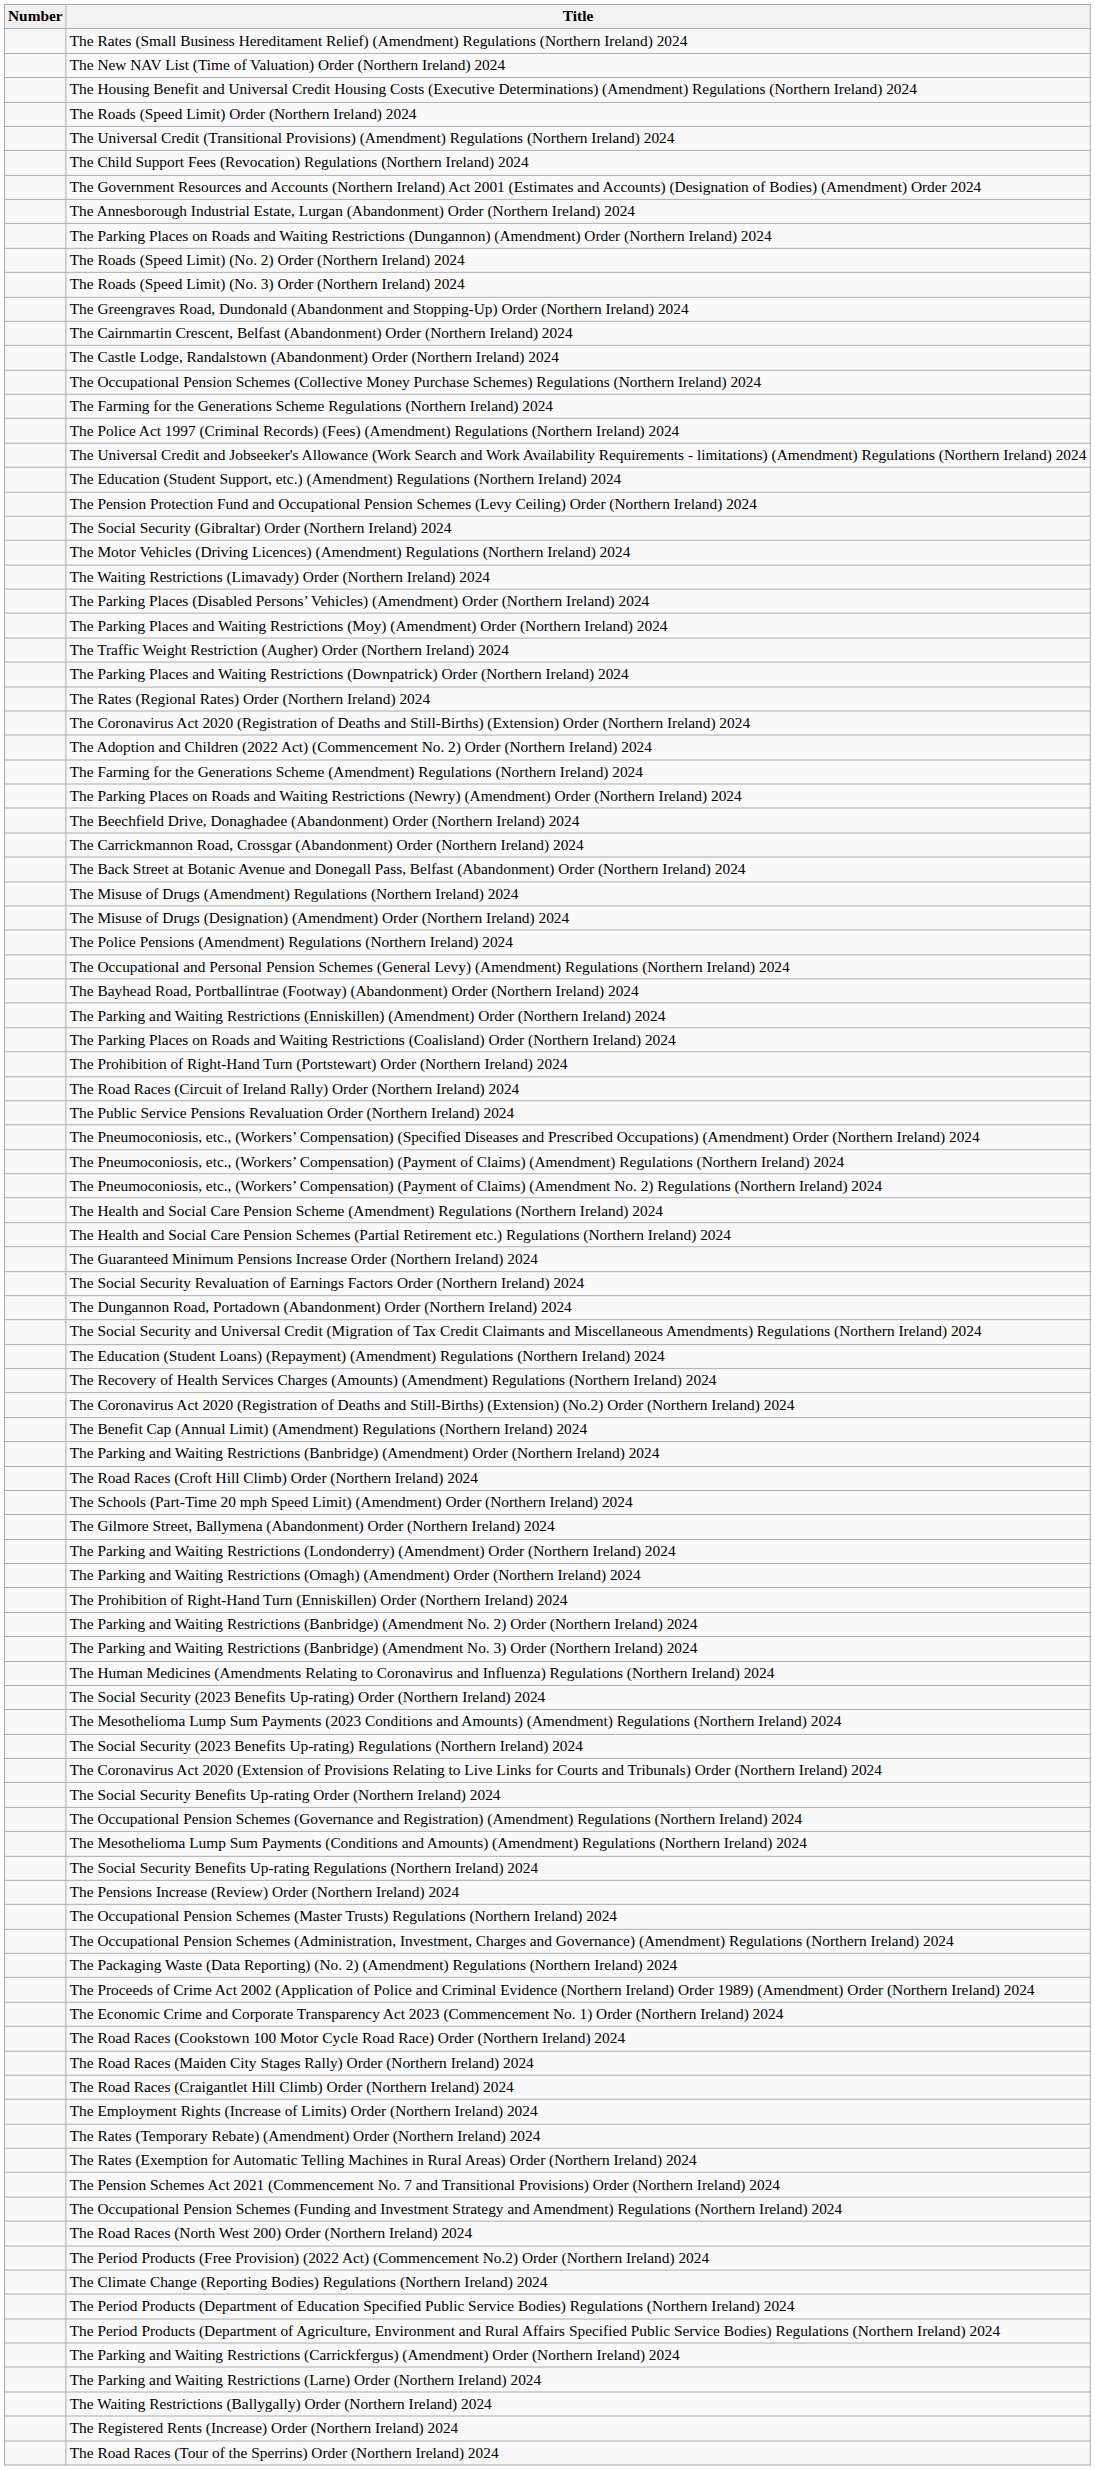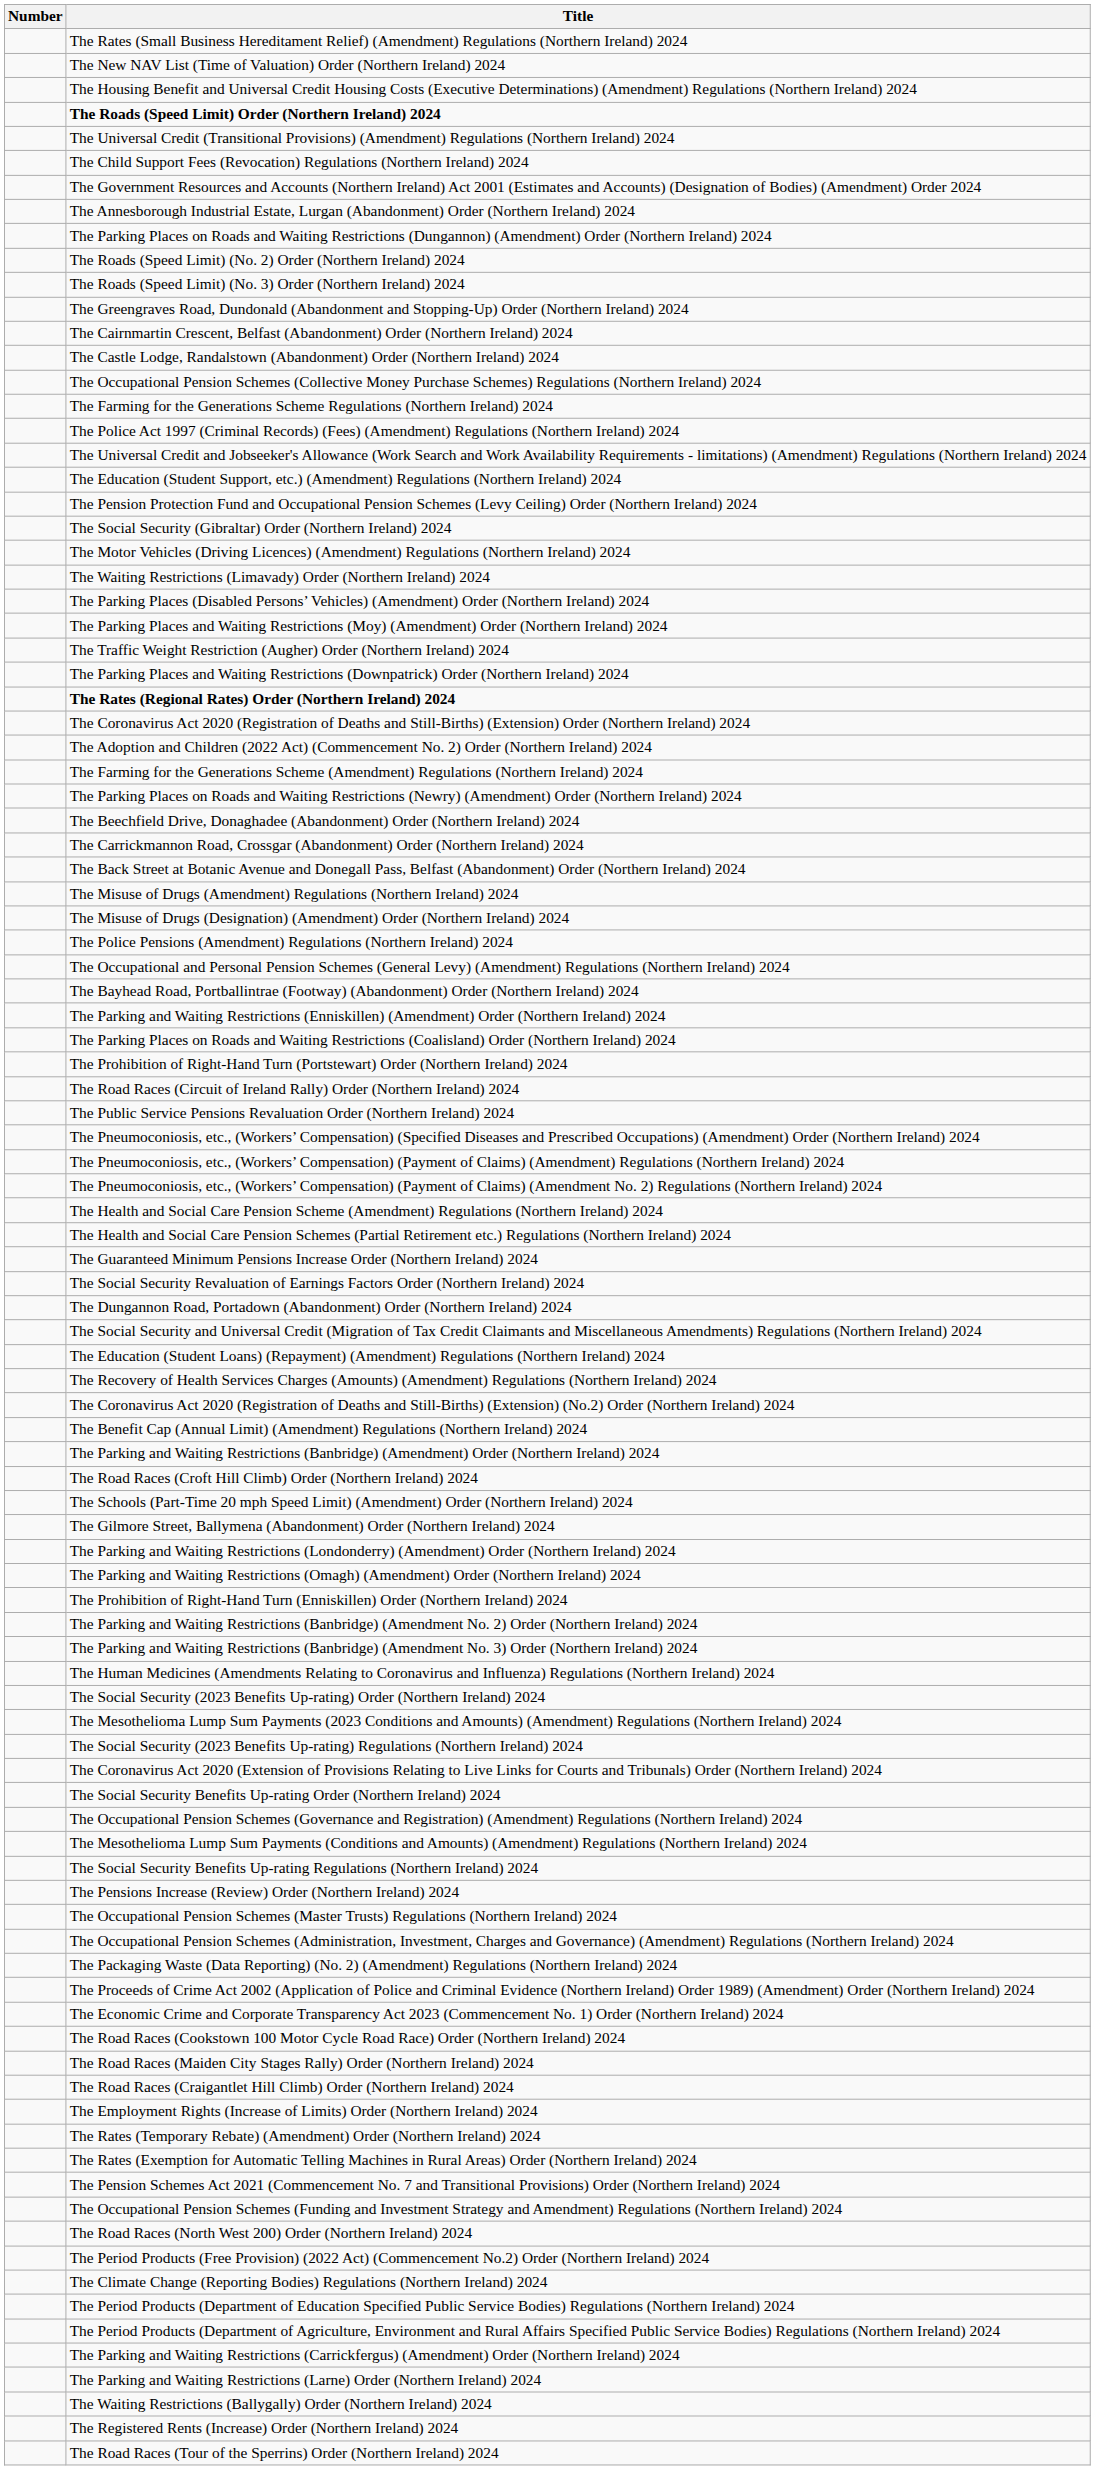(243, 114) normal -> (255, 114) bold
(250, 698) normal -> (262, 698) bold
